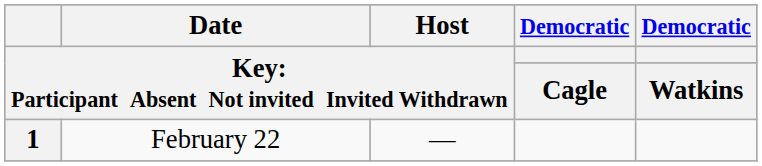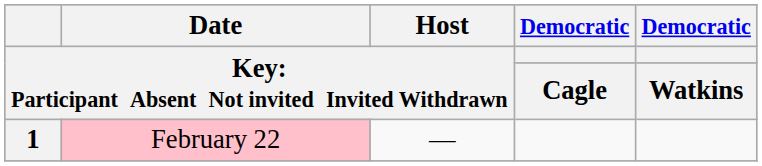(216, 139) no background -> (216, 139) pink background
